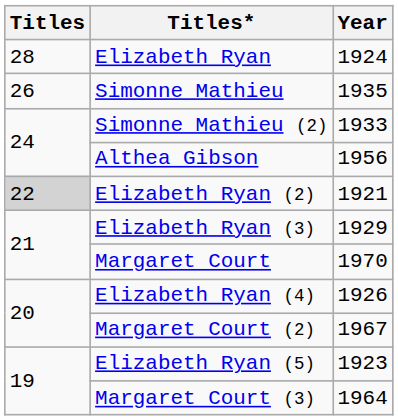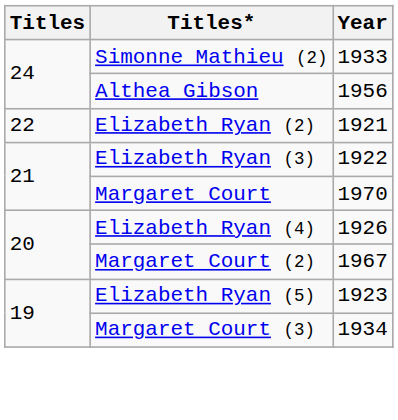- row: (183, 57)
- row: (189, 91)
(22, 193) lightgrey background -> (22, 125) no background
(363, 227) 1929 -> (363, 159) 1922
(363, 398) 1964 -> (363, 330) 1934
